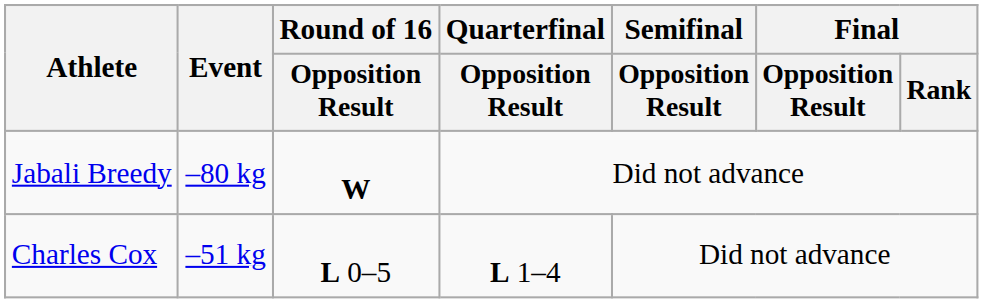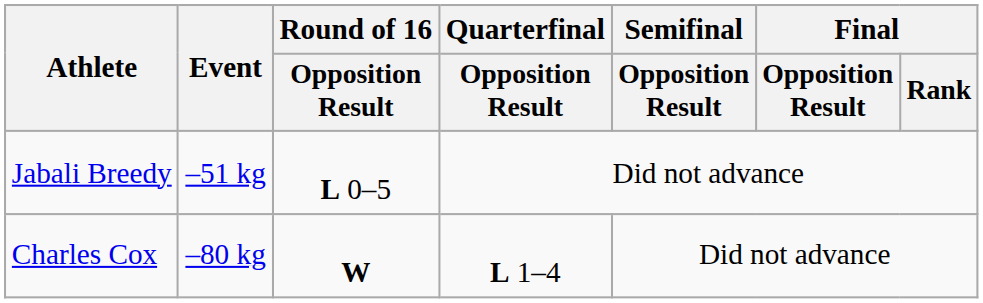(226, 172) –80 kg -> (226, 172) –51 kg
(356, 189) W -> (356, 189) L 0–5
(226, 255) –51 kg -> (226, 255) –80 kg
(356, 272) L 0–5 -> (356, 272) W
